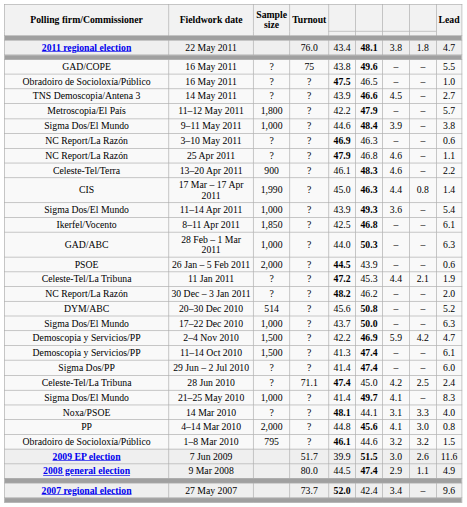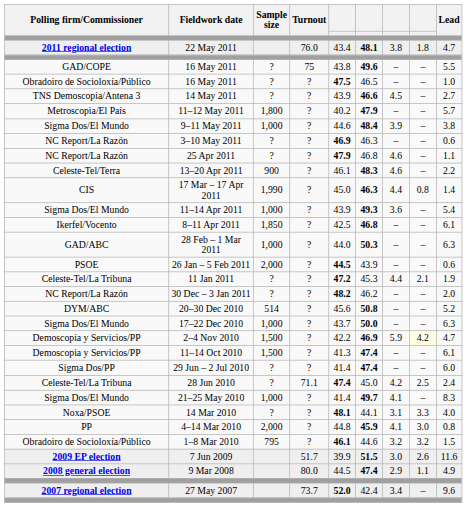(342, 111) 42.2 -> (342, 111) 40.2
(423, 338) no background -> (423, 338) lightyellow background
(369, 427) 45.6 -> (369, 427) 45.9
